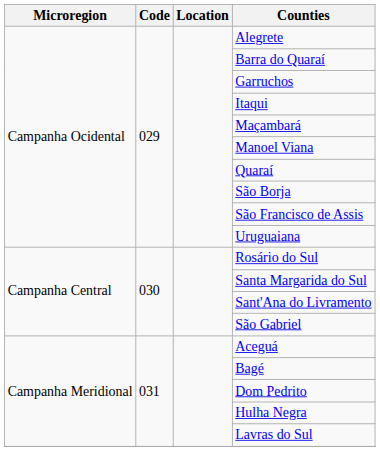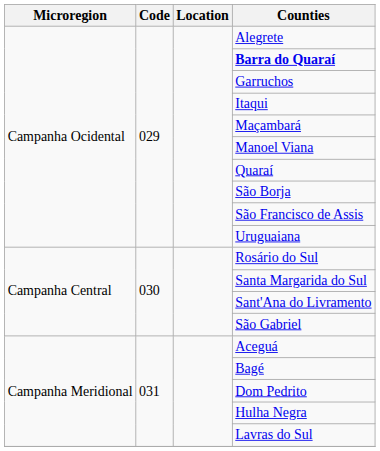(280, 59) normal -> (285, 59) bold
